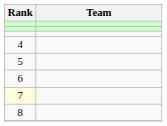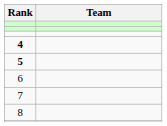(20, 44) normal -> (20, 44) bold
(20, 61) normal -> (20, 61) bold
(20, 95) lightyellow background -> (20, 95) no background
